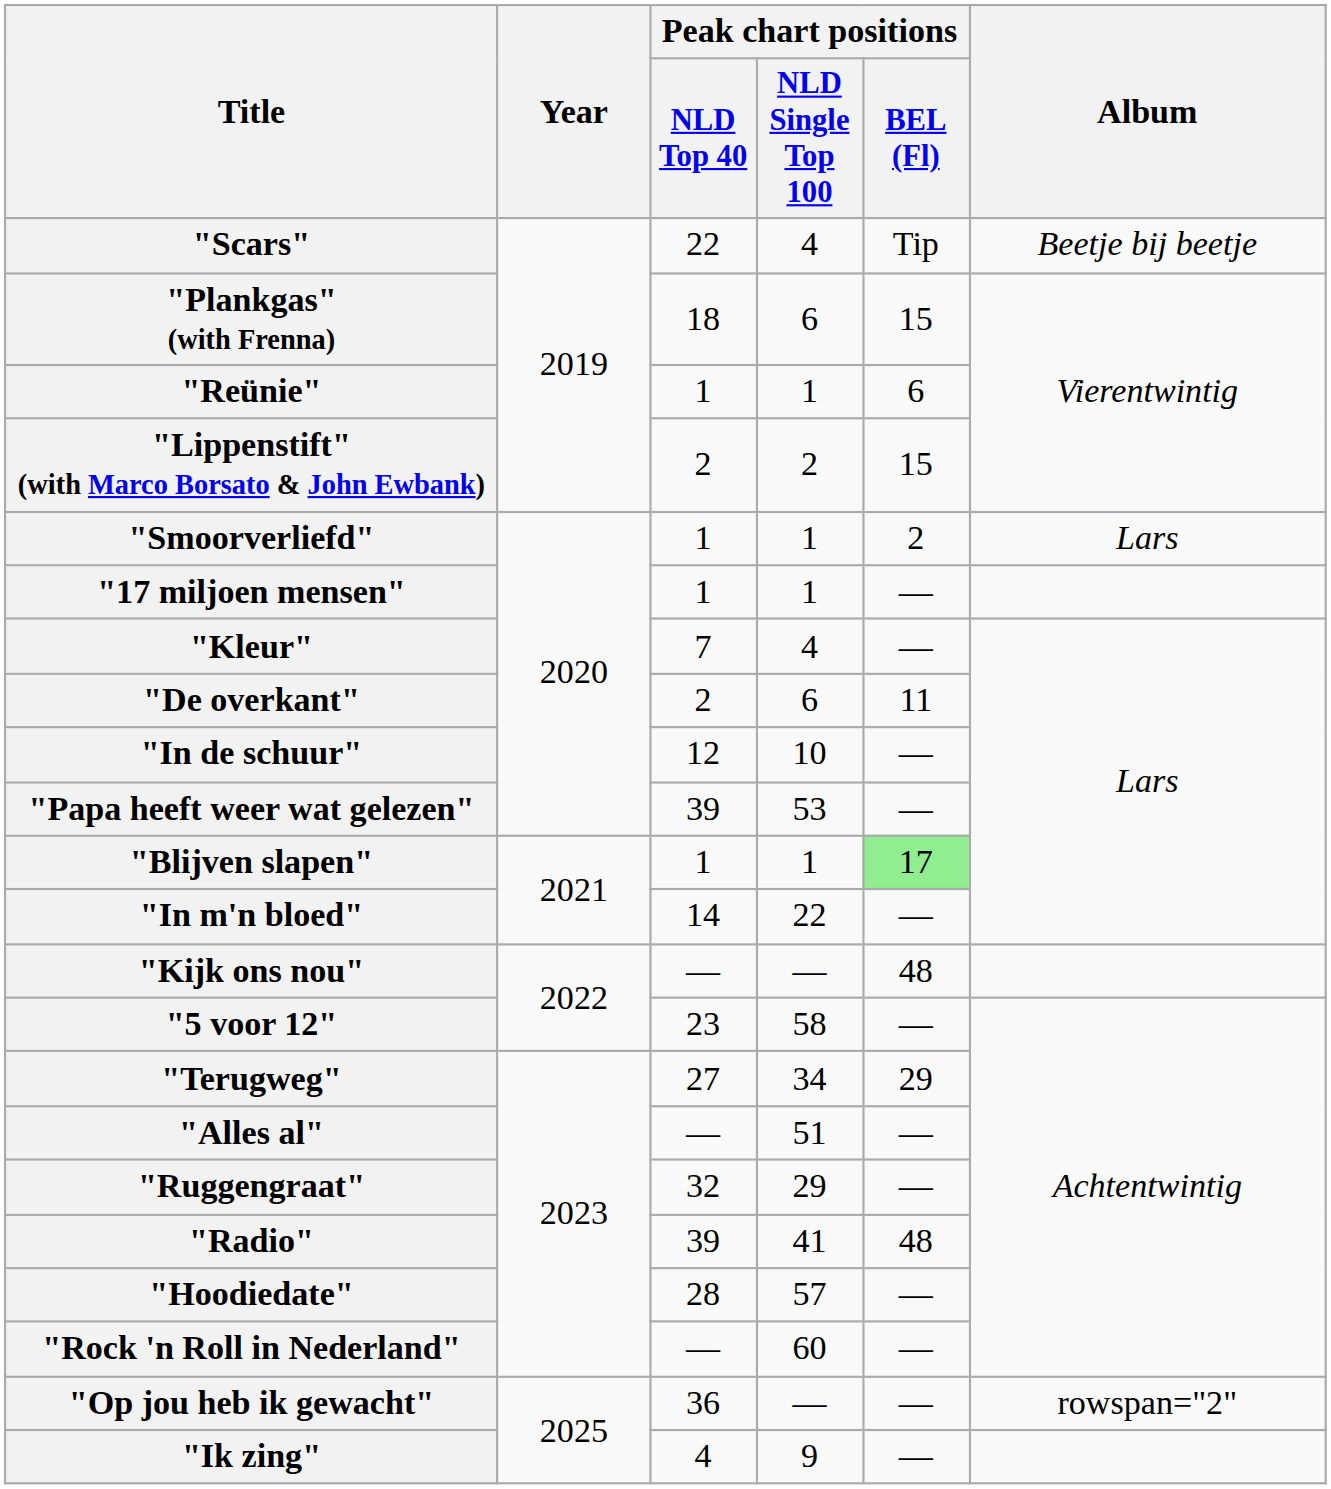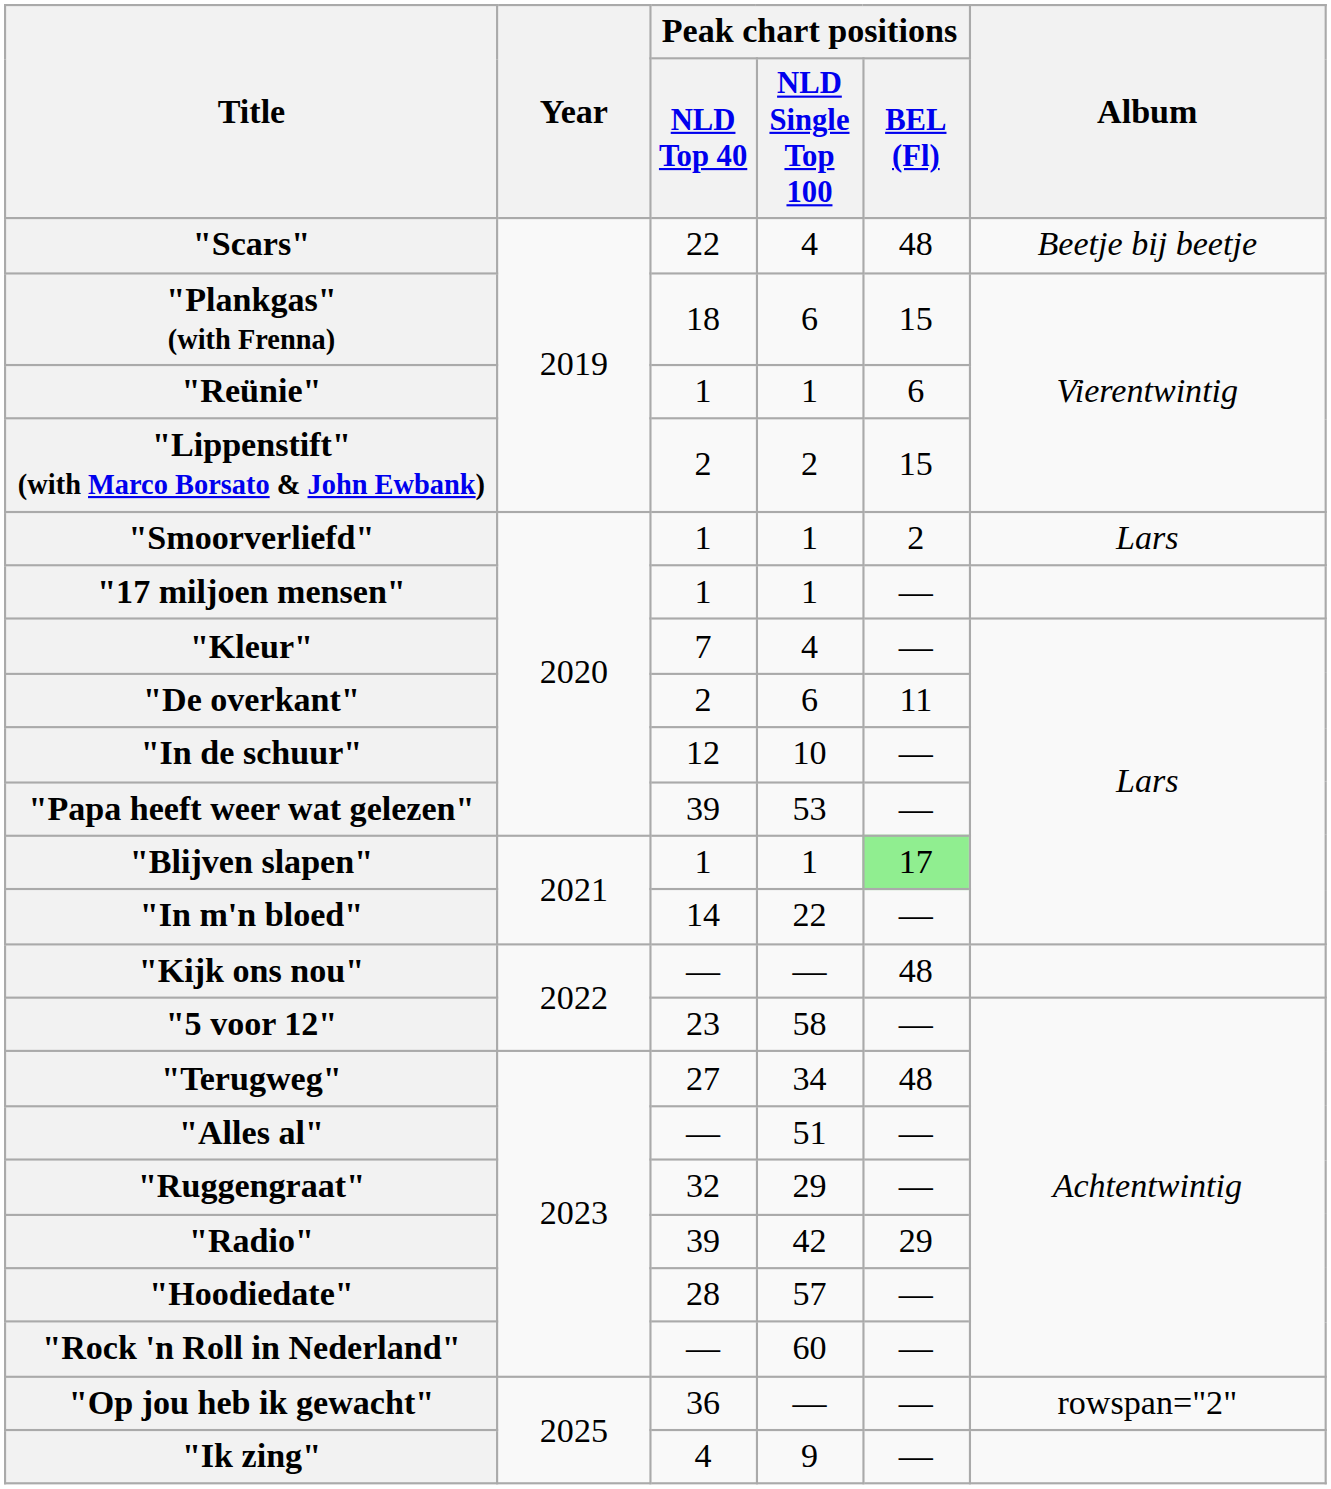(916, 244) Tip -> (916, 244) 48
(916, 1078) 29 -> (916, 1078) 48
(809, 1240) 41 -> (809, 1240) 42
(916, 1240) 48 -> (916, 1240) 29
